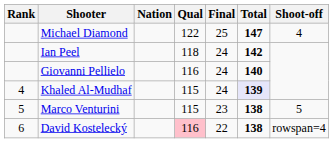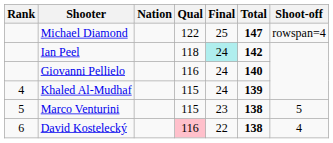(299, 33) 4 -> (299, 33) rowspan=4
(222, 52) no background -> (222, 52) paleturquoise background
(254, 90) lavender background -> (254, 90) no background
(299, 128) rowspan=4 -> (299, 128) 4
